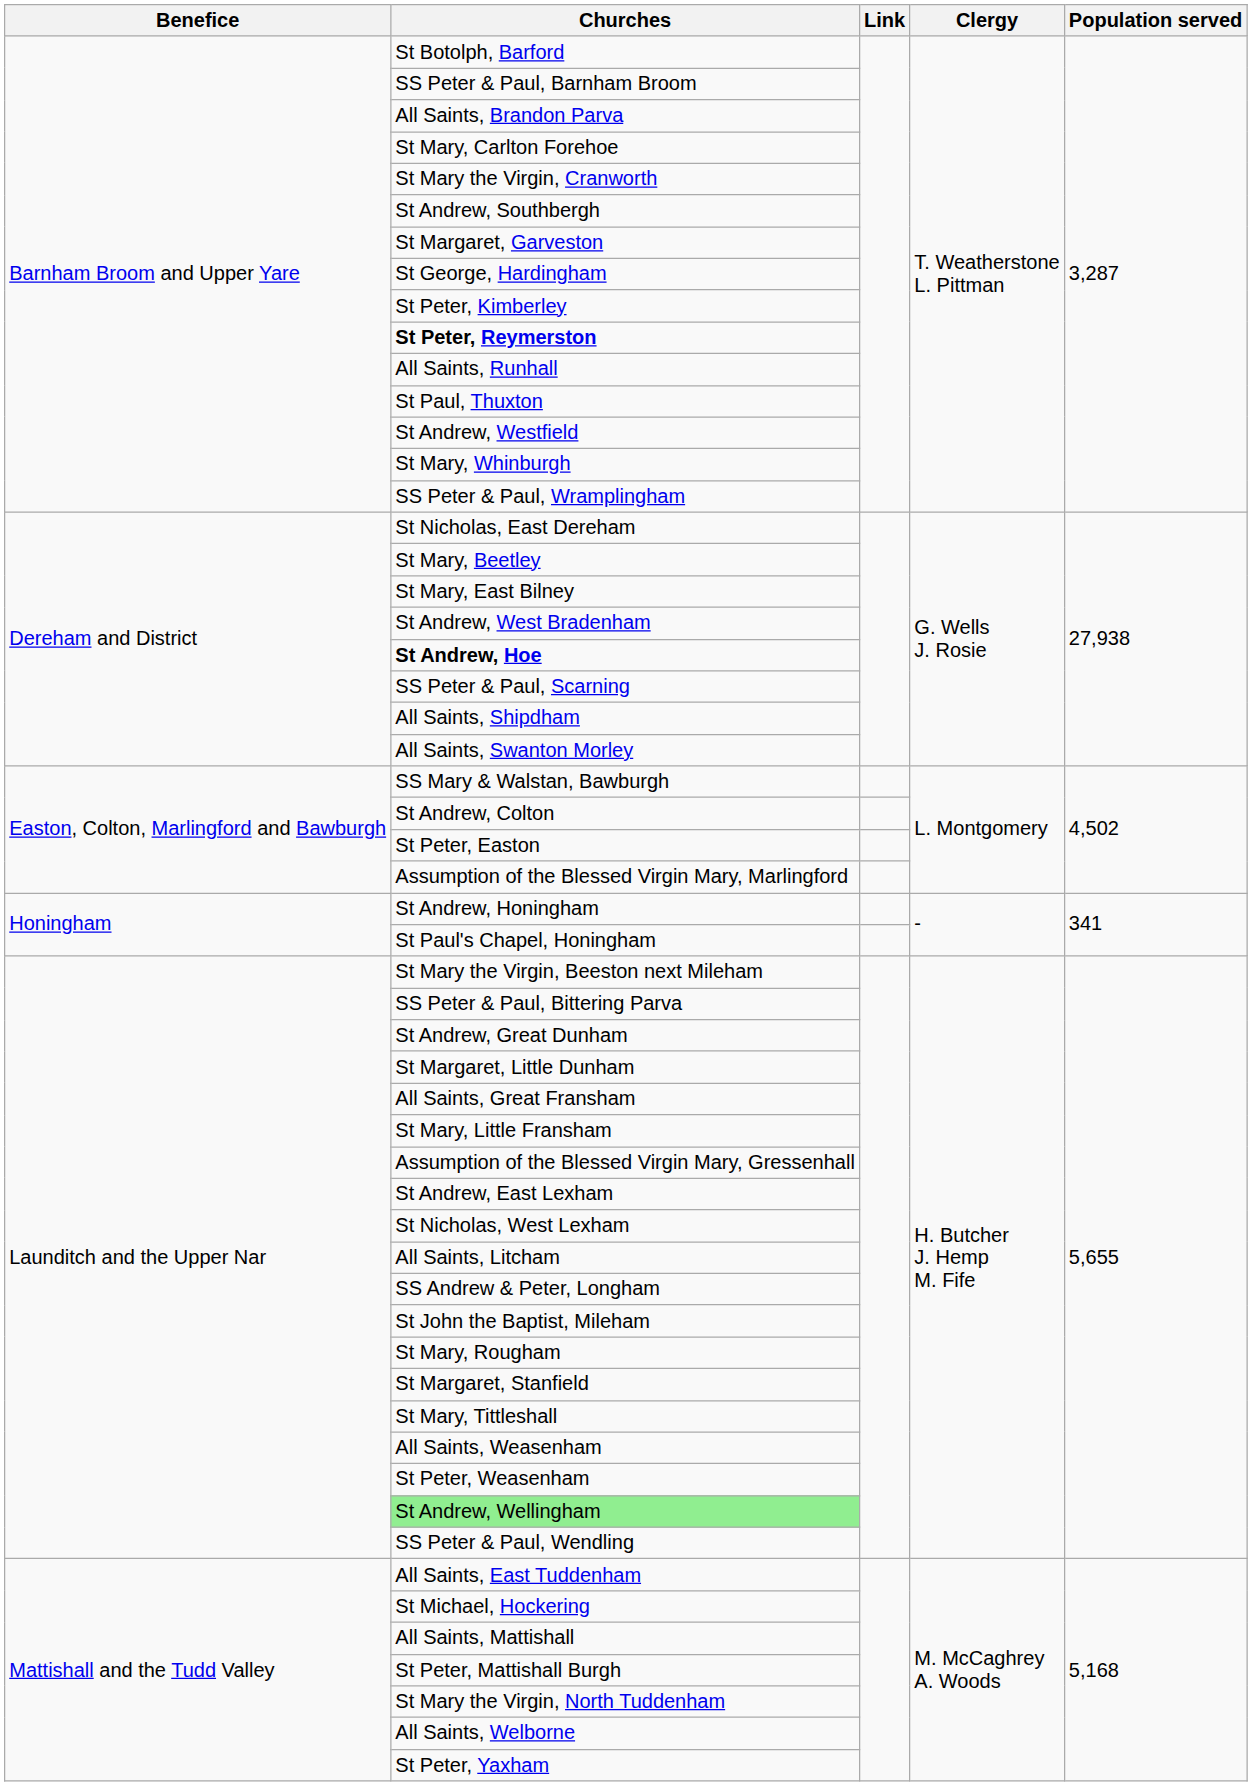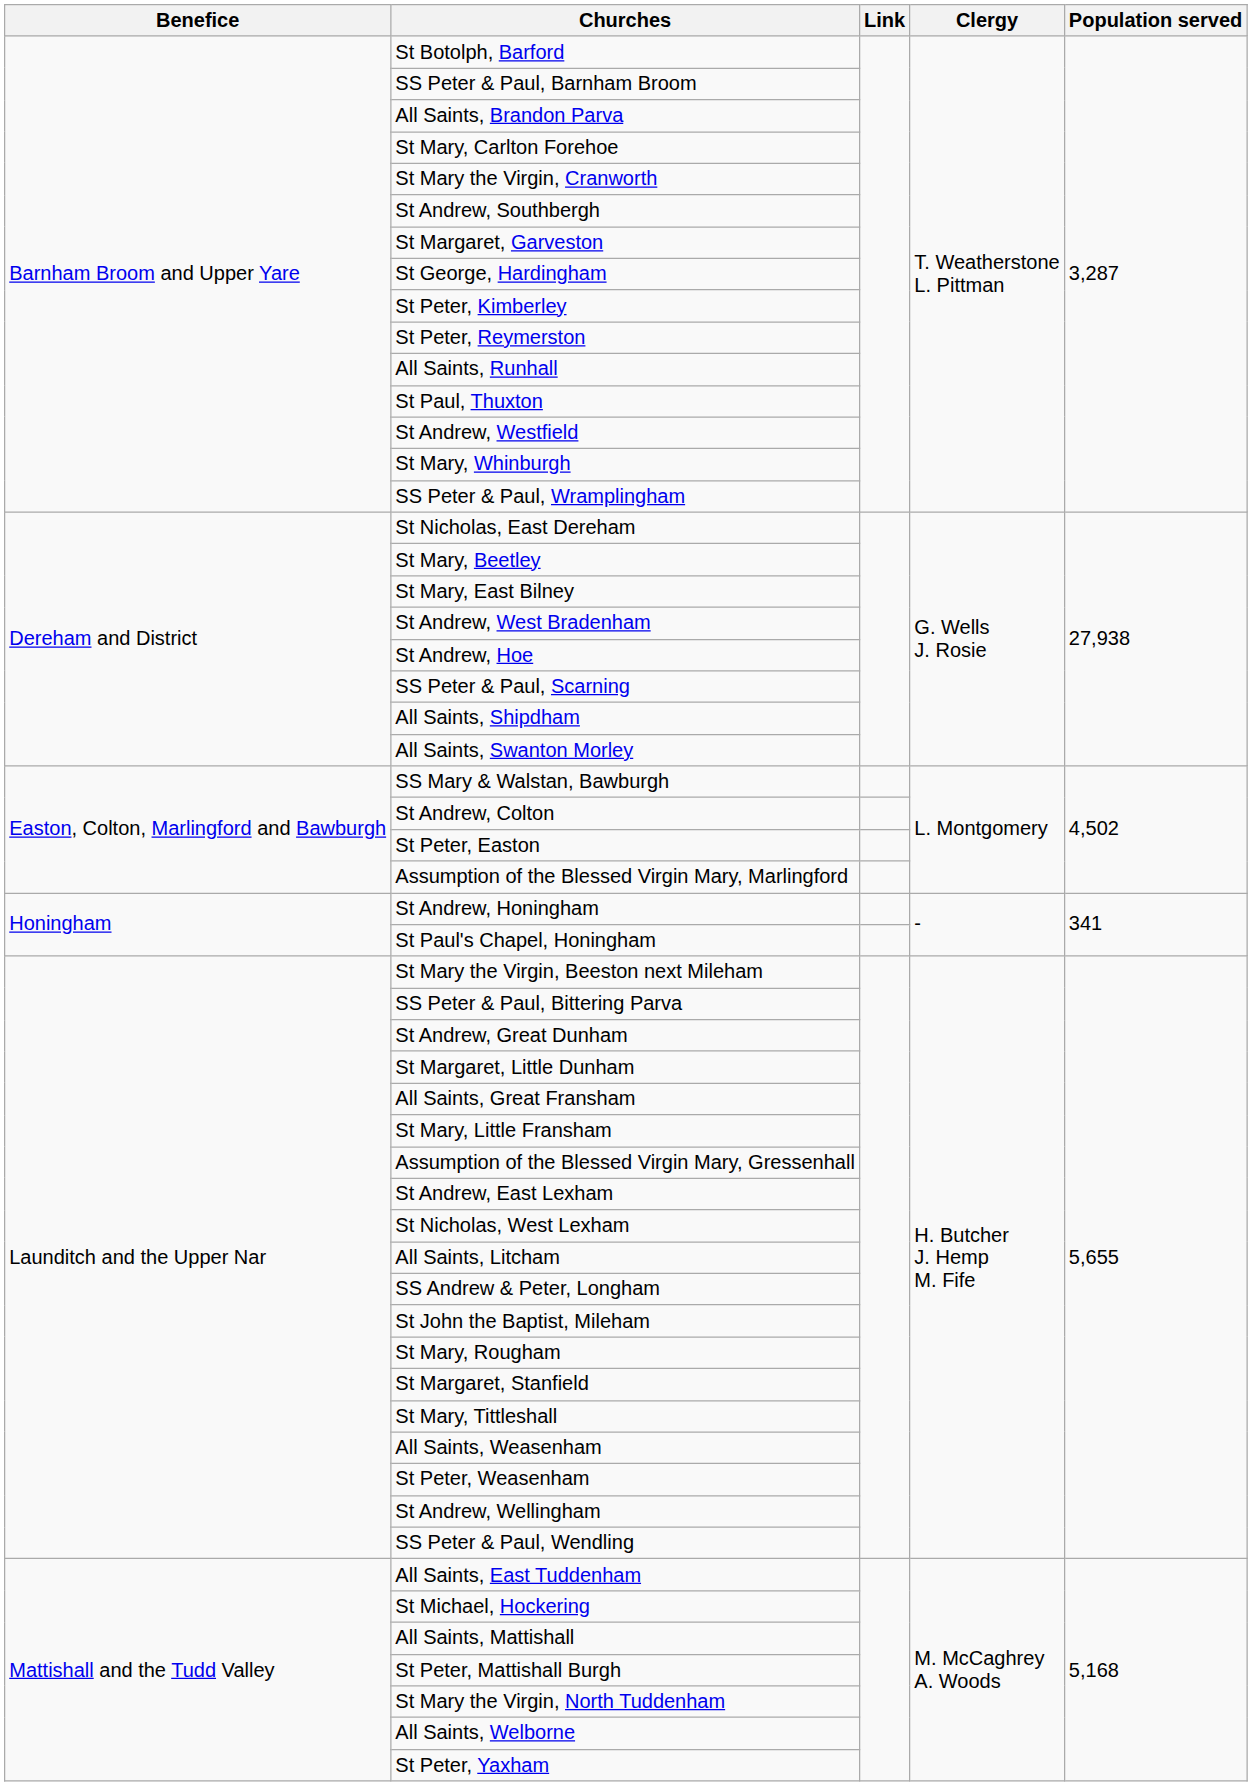(496, 337) bold -> (490, 337) normal
(469, 654) bold -> (464, 654) normal
(498, 1511) lightgreen background -> (498, 1511) no background
